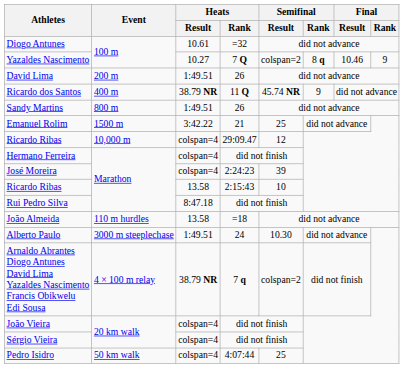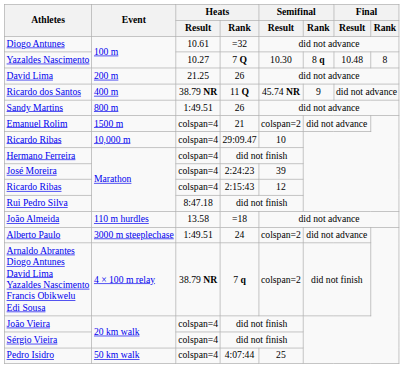(281, 60) colspan=2 -> (281, 60) 10.30
(352, 60) 10.46 -> (352, 60) 10.48
(385, 60) 9 -> (385, 60) 8
(198, 76) 1:49.51 -> (198, 76) 21.25
(198, 124) 3:42.22 -> (198, 124) colspan=4
(281, 124) 25 -> (281, 124) colspan=2
(281, 140) 12 -> (281, 140) 10
(198, 187) 13.58 -> (198, 187) colspan=4
(281, 187) 10 -> (281, 187) 12
(281, 235) 10.30 -> (281, 235) colspan=2
